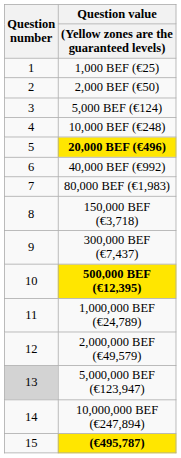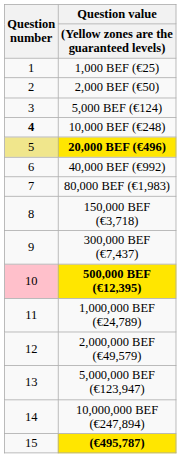(31, 127) normal -> (31, 127) bold
(31, 147) no background -> (31, 147) khaki background
(31, 281) no background -> (31, 281) pink background
(31, 382) lightgrey background -> (31, 382) no background
